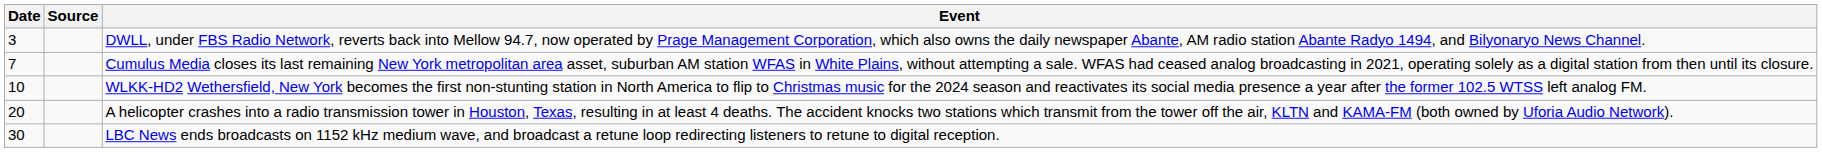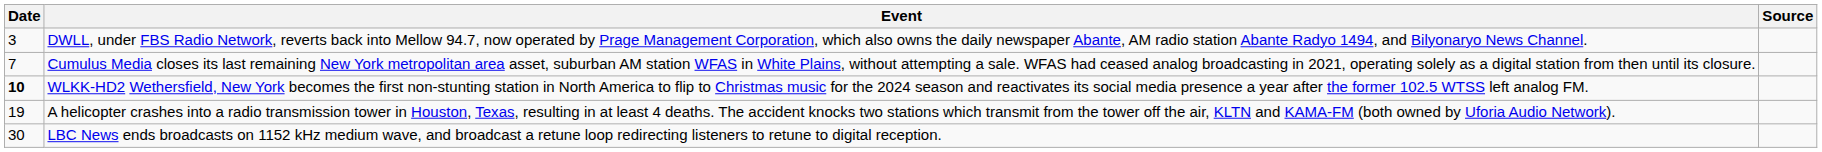columns swapped: (959, 16) <-> (73, 16)
(16, 87) normal -> (16, 87) bold
(16, 111) 20 -> (16, 111) 19
